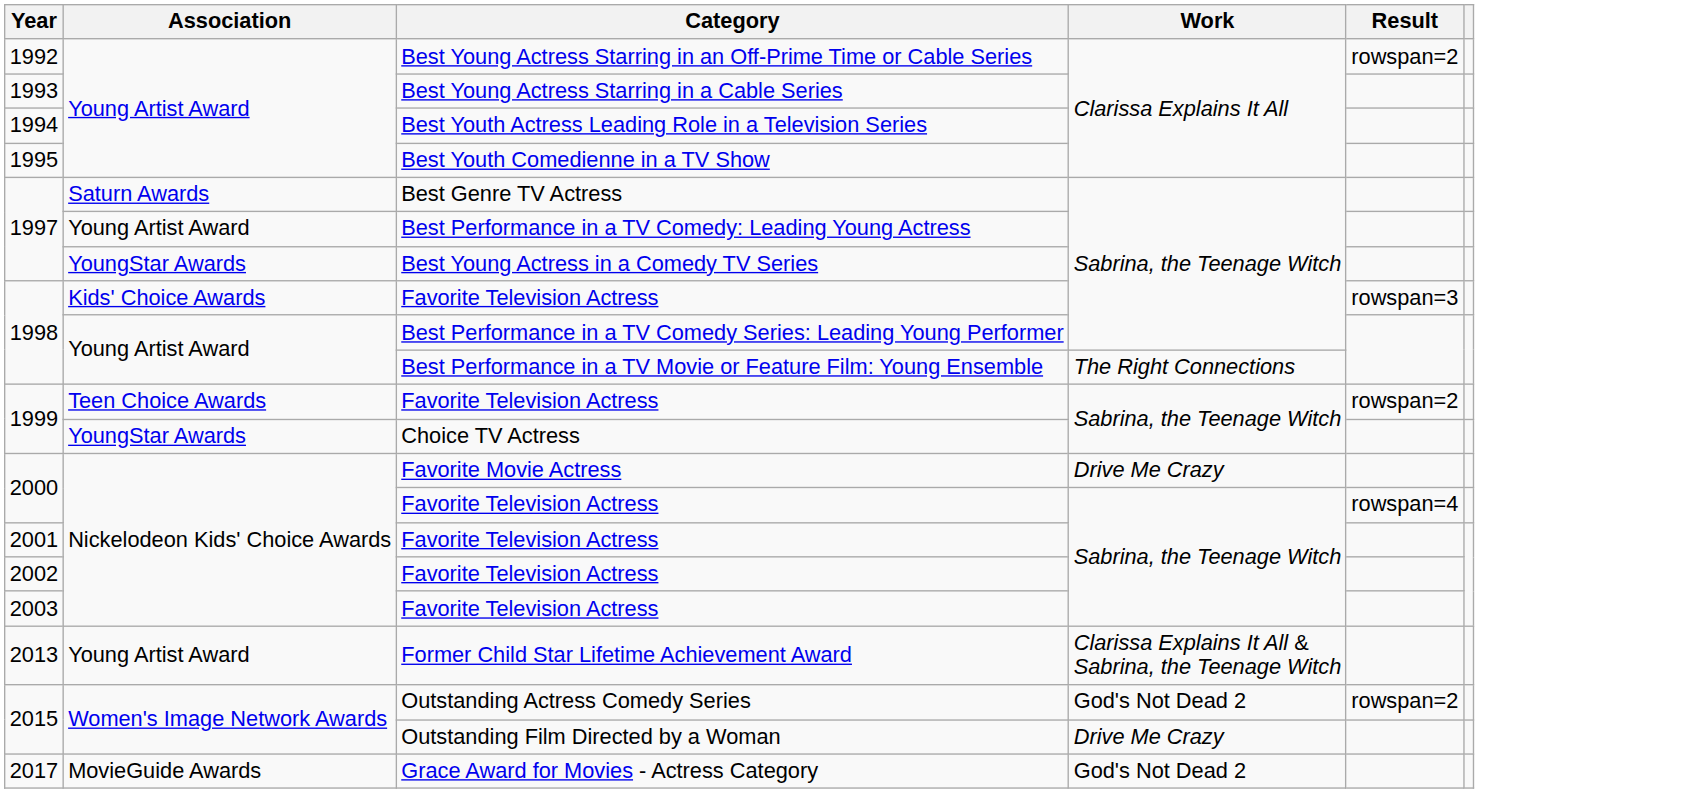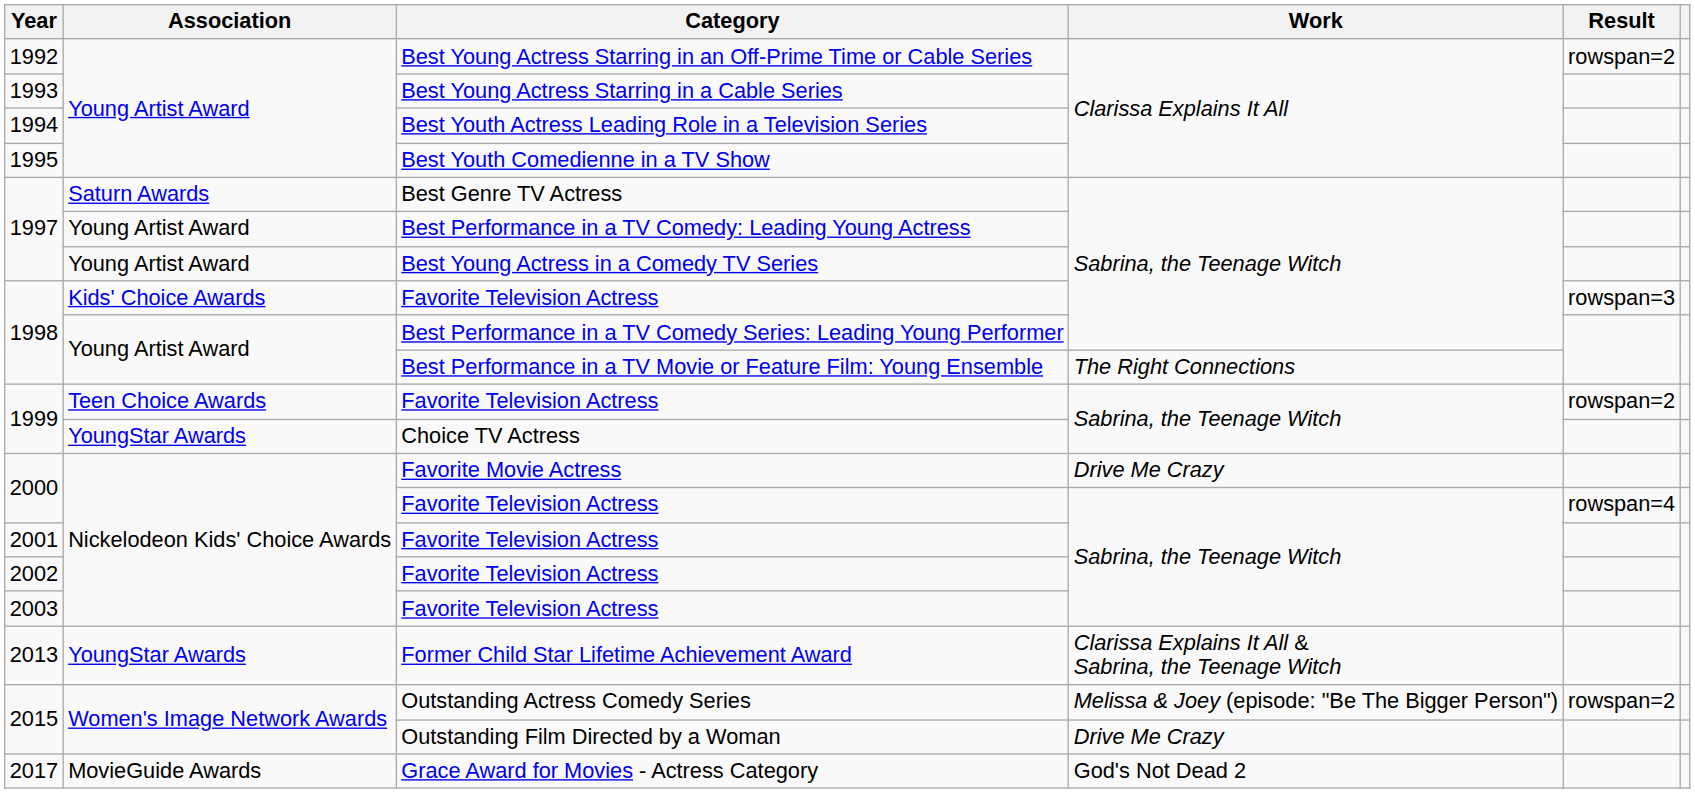(157, 263) YoungStar Awards -> (159, 263) Young Artist Award
(159, 655) Young Artist Award -> (157, 655) YoungStar Awards
(1160, 701) God's Not Dead 2 -> (1316, 701) Melissa & Joey (episode: "Be The Bigger Person")
